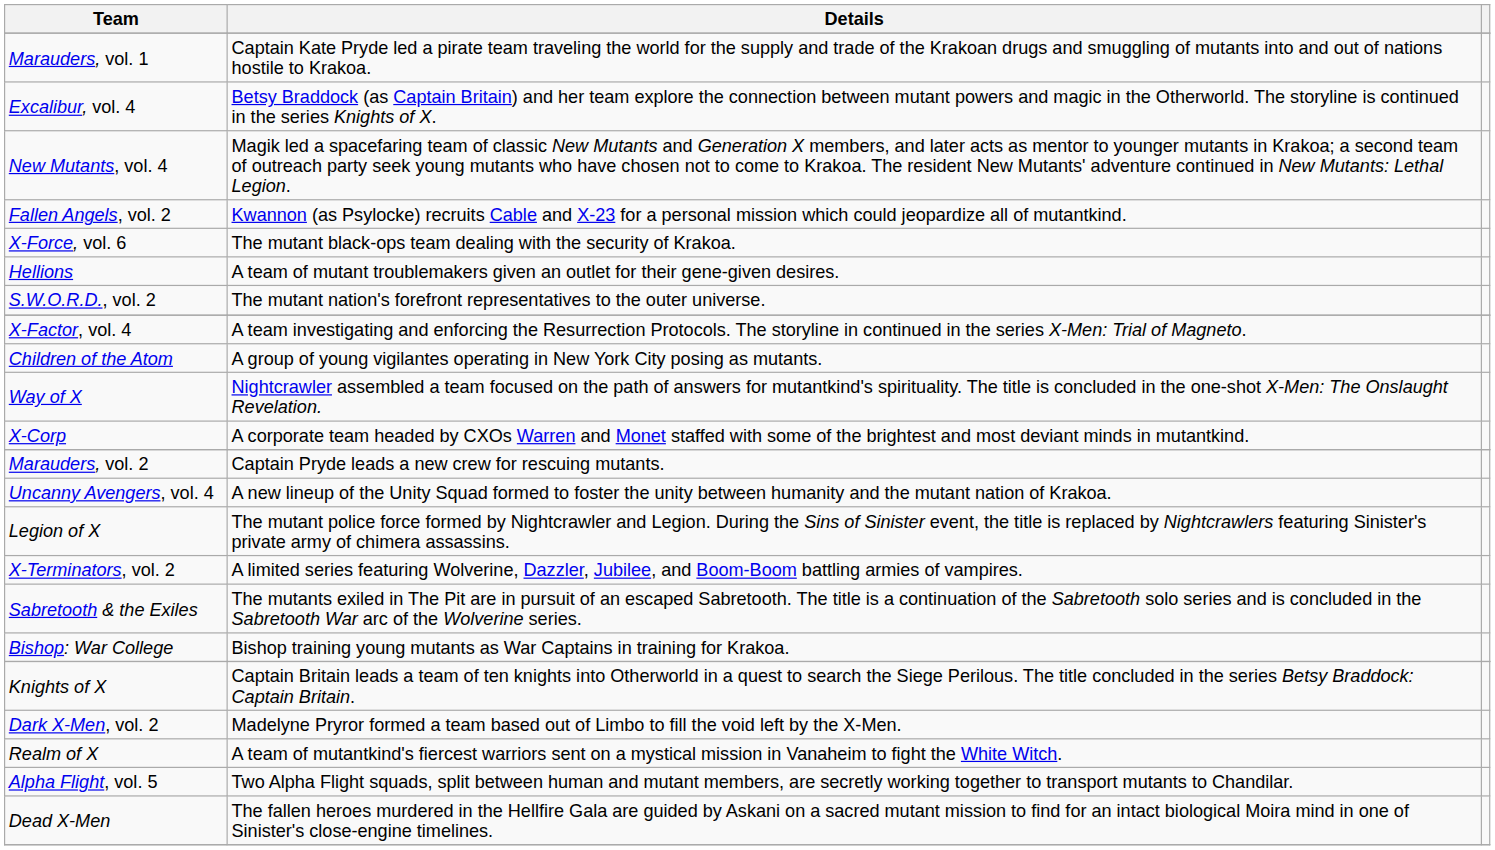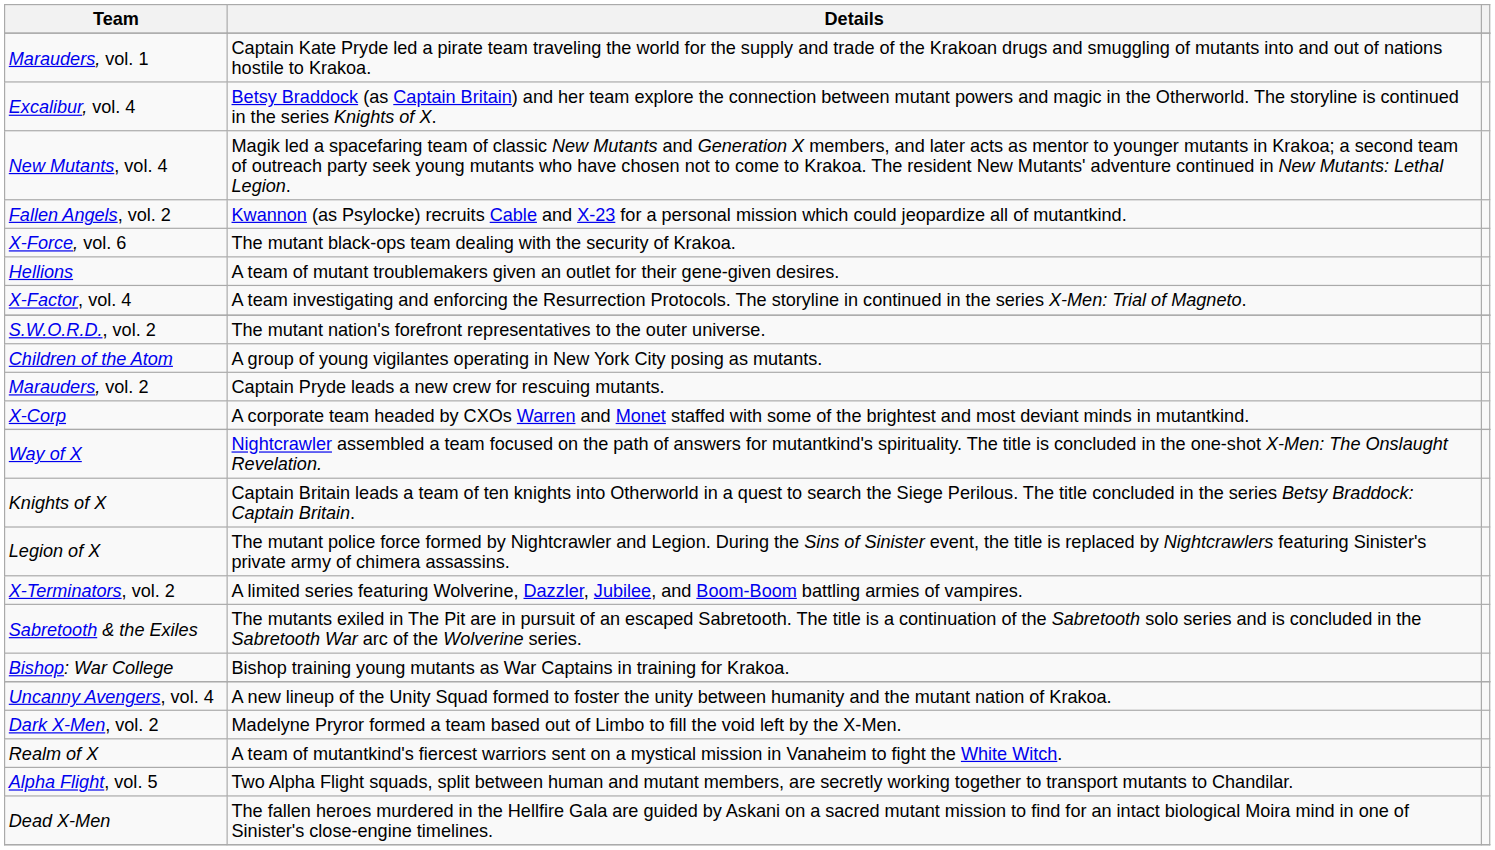rows swapped: (70, 329) <-> (82, 300)
rows swapped: (45, 396) <-> (79, 464)
rows swapped: (58, 686) <-> (111, 492)
